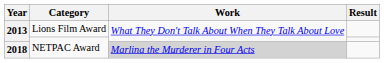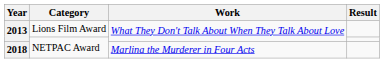(183, 49) lightgrey background -> (183, 49) no background
